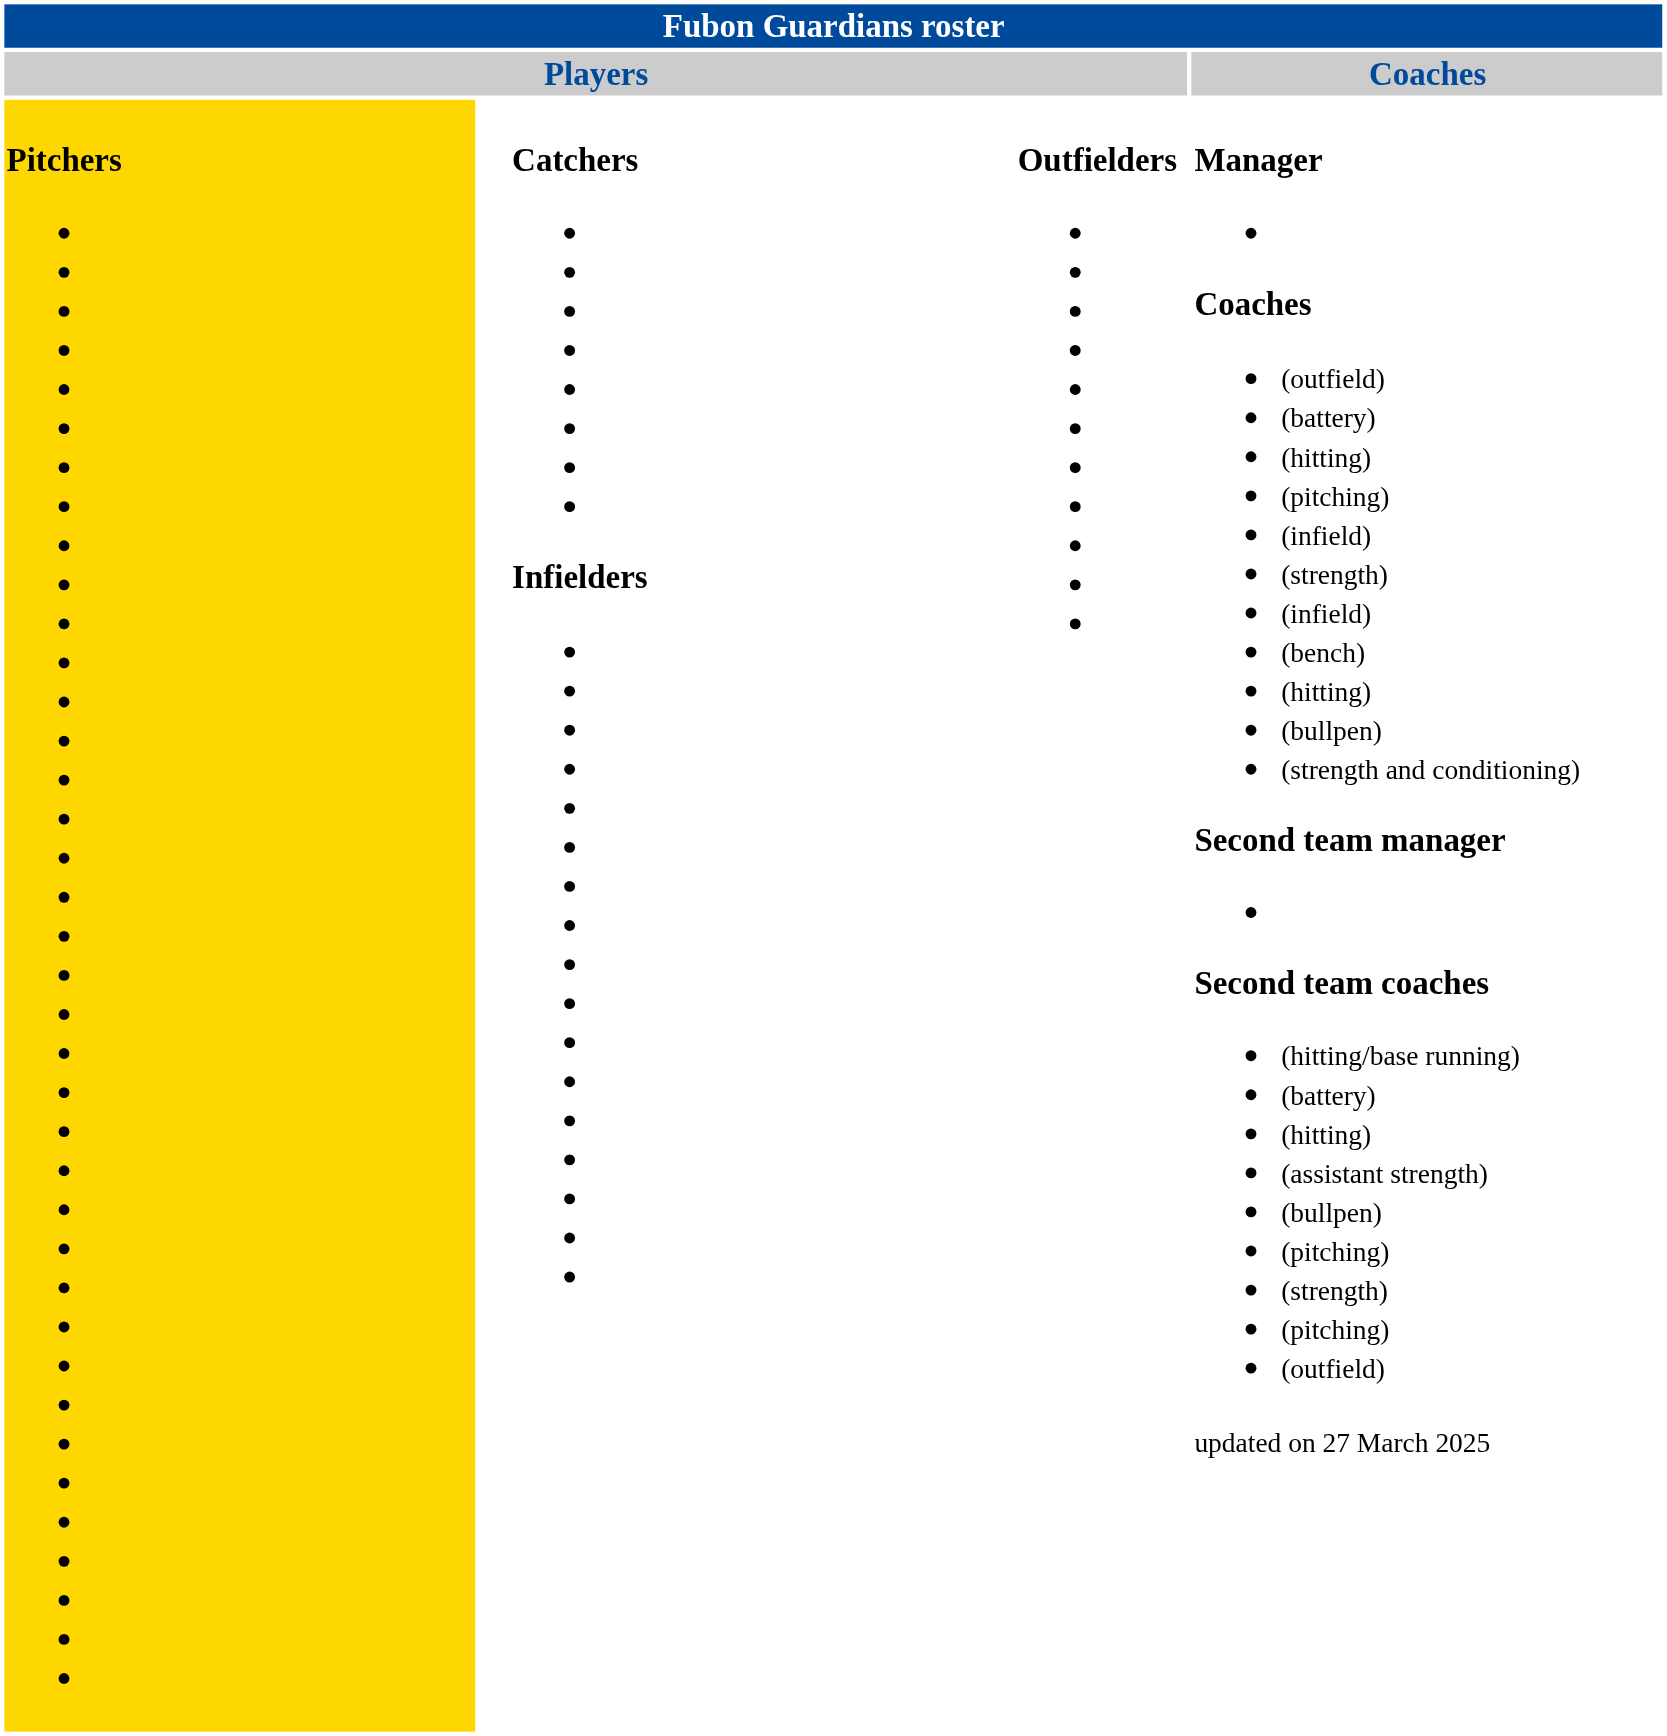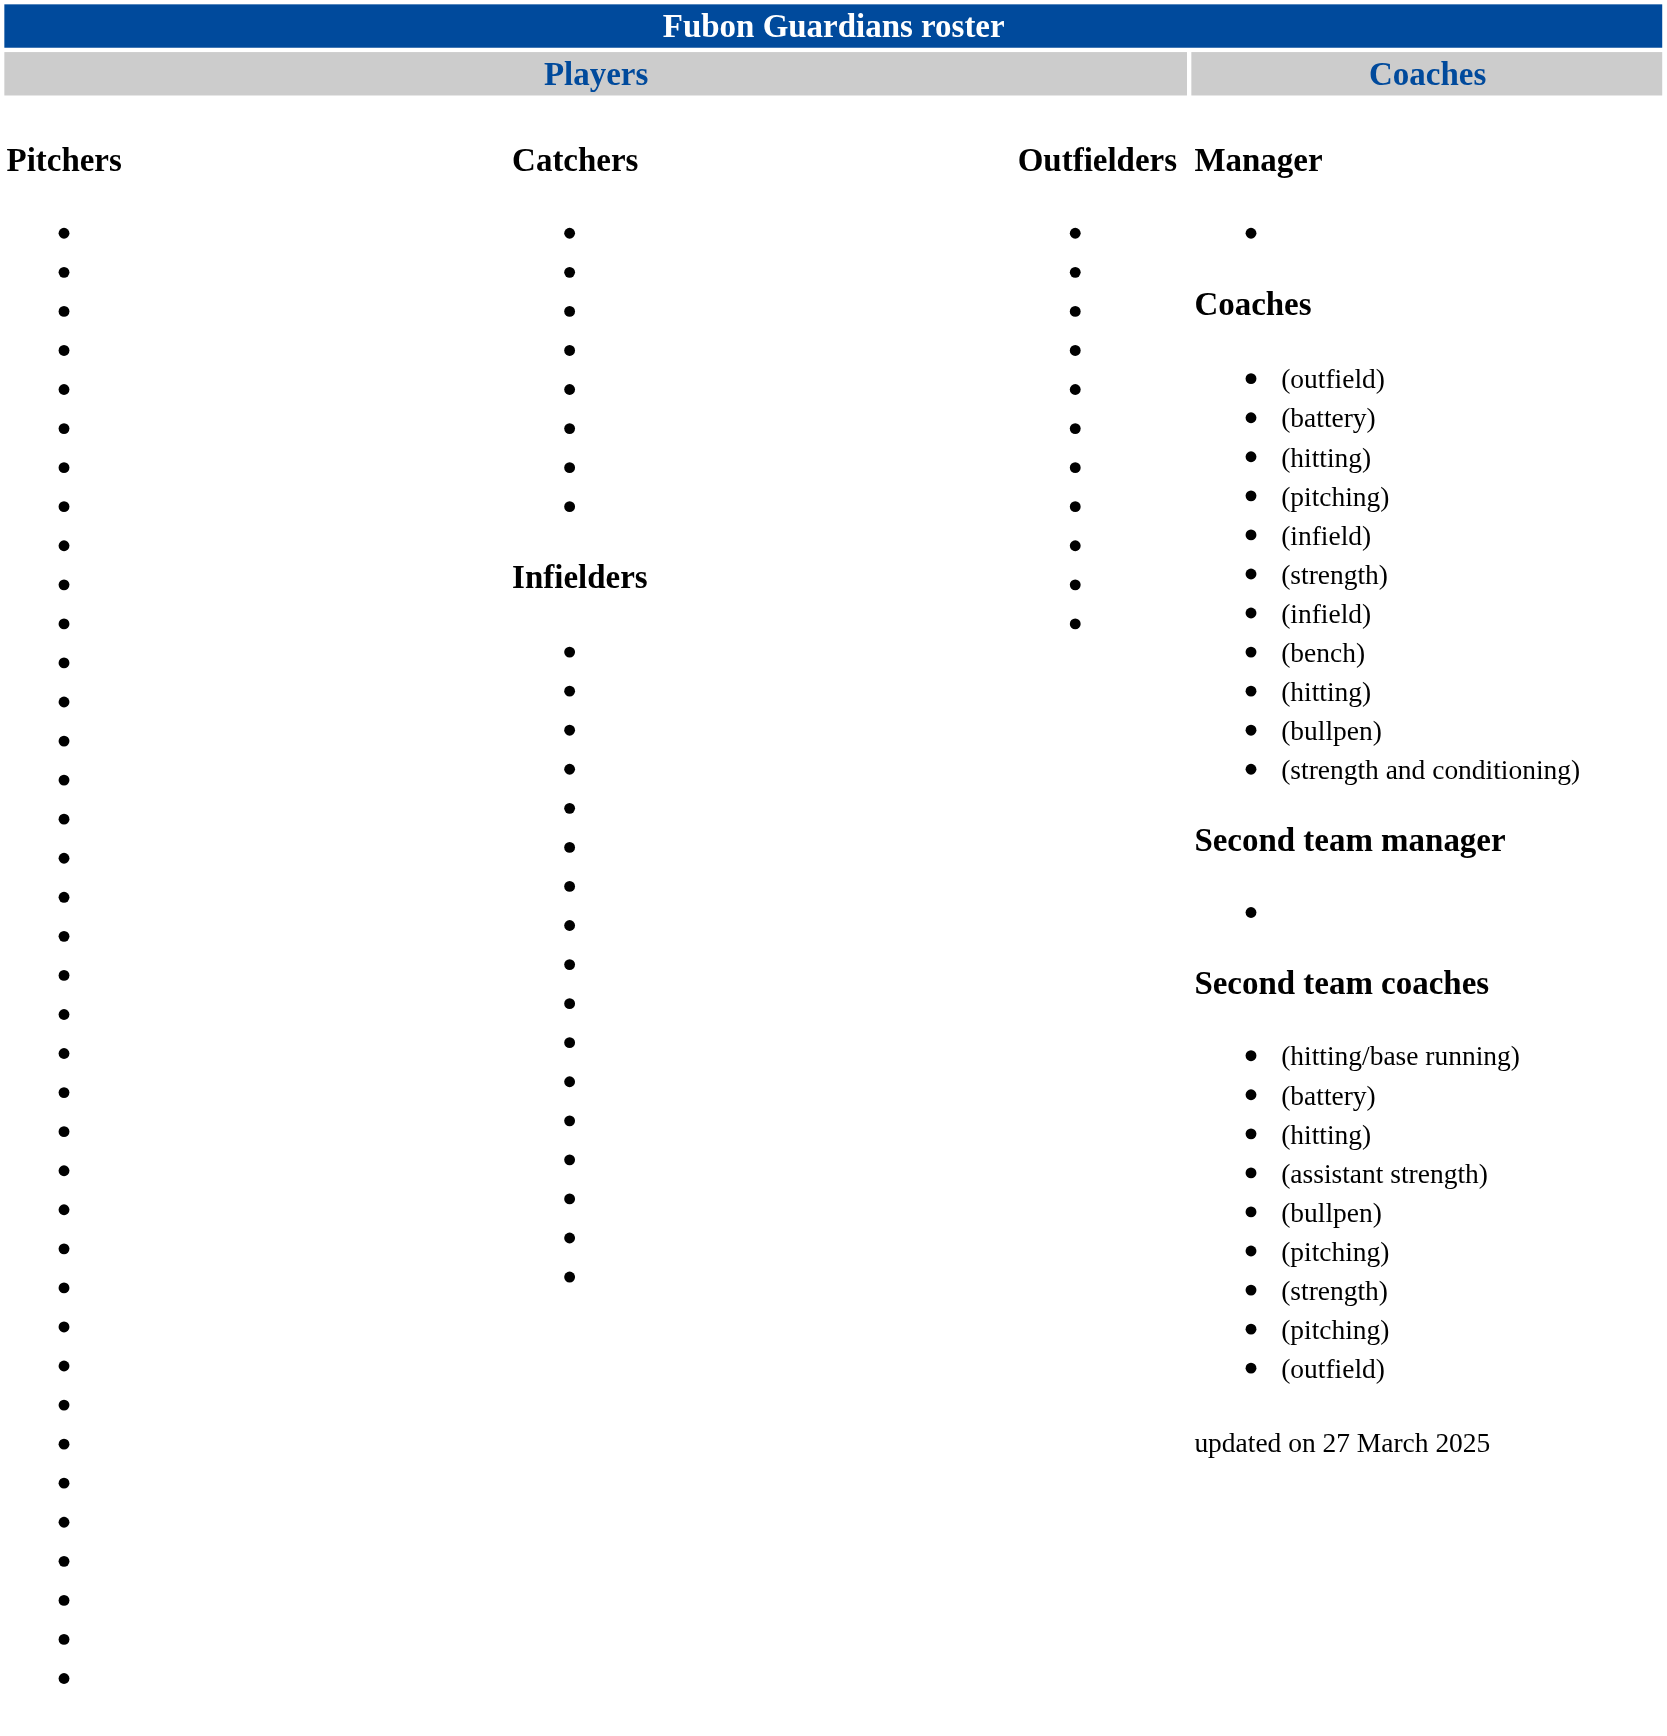(240, 919) gold background -> (240, 919) no background
